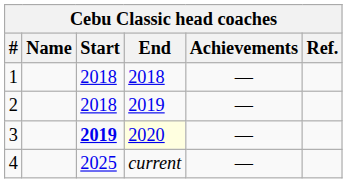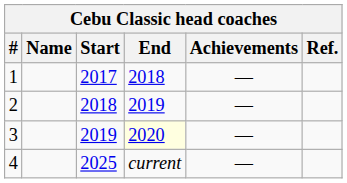(99, 76) 2018 -> (99, 76) 2017
(99, 134) bold -> (99, 134) normal
